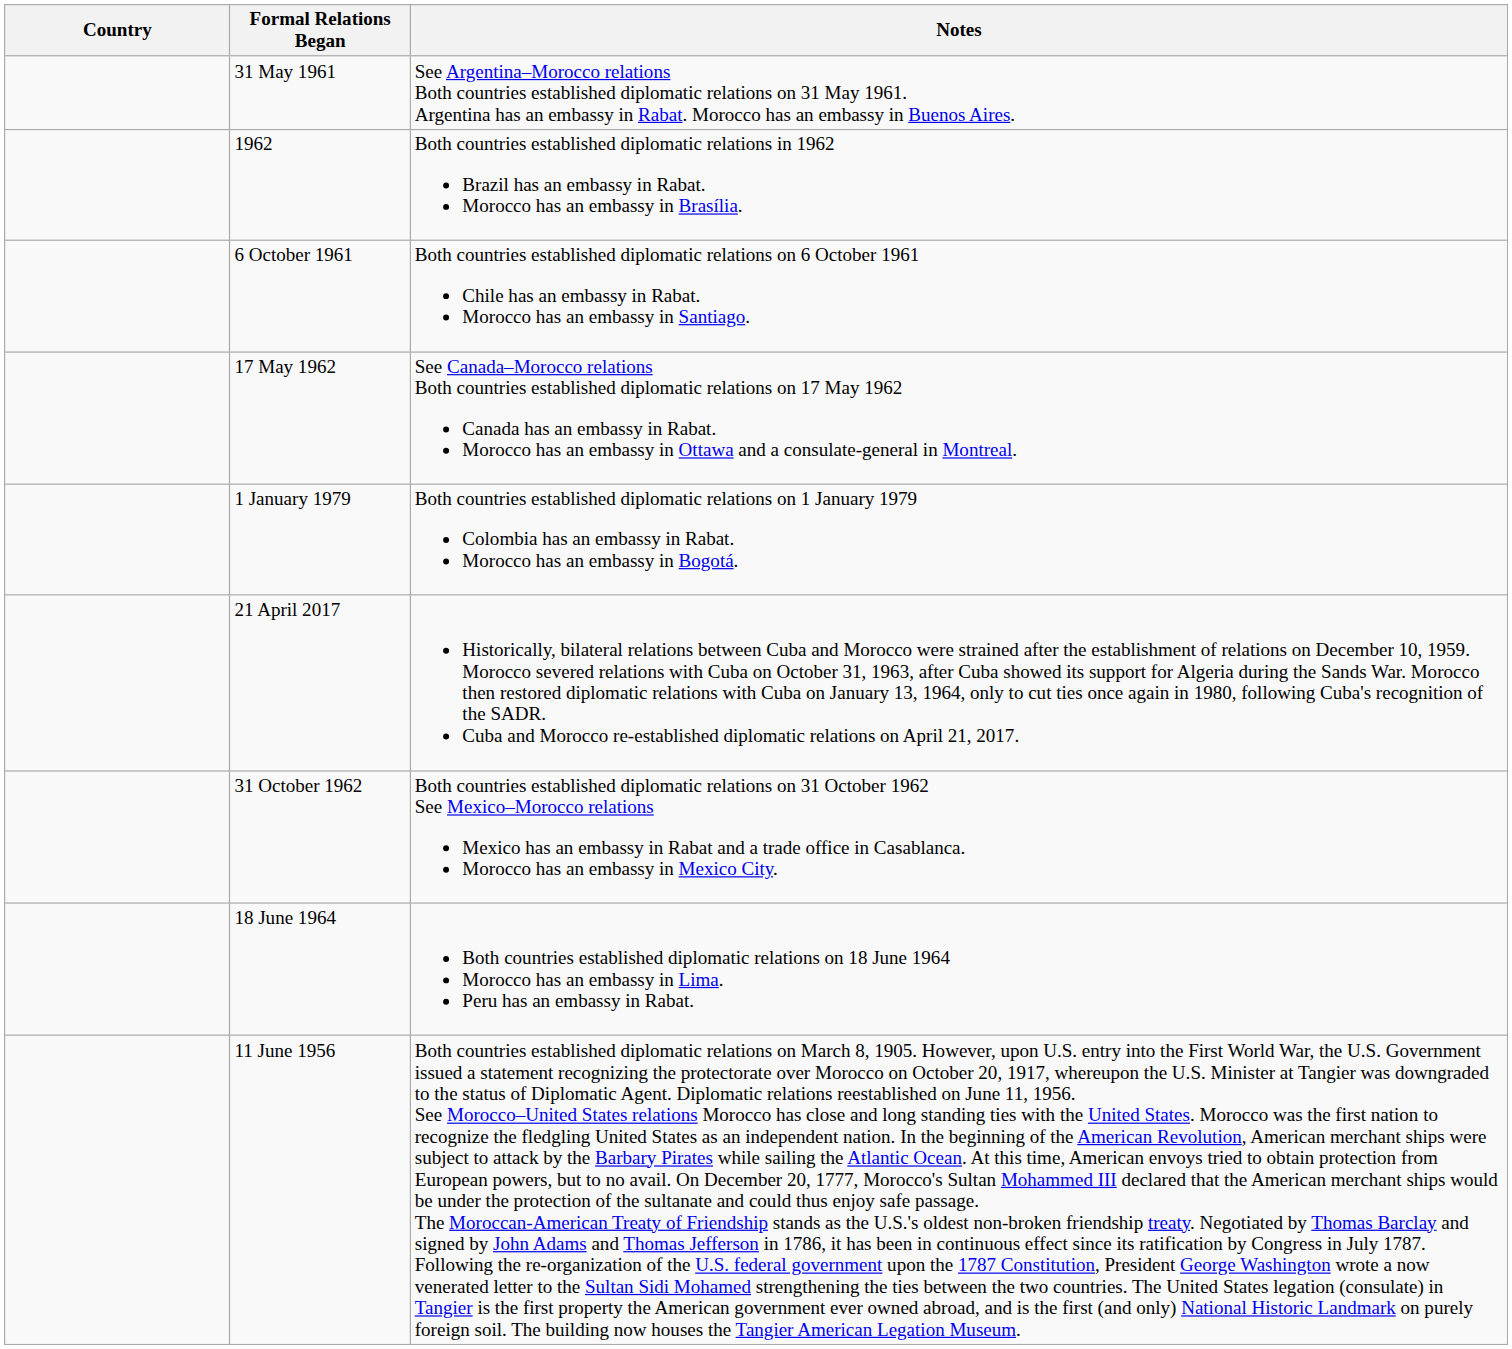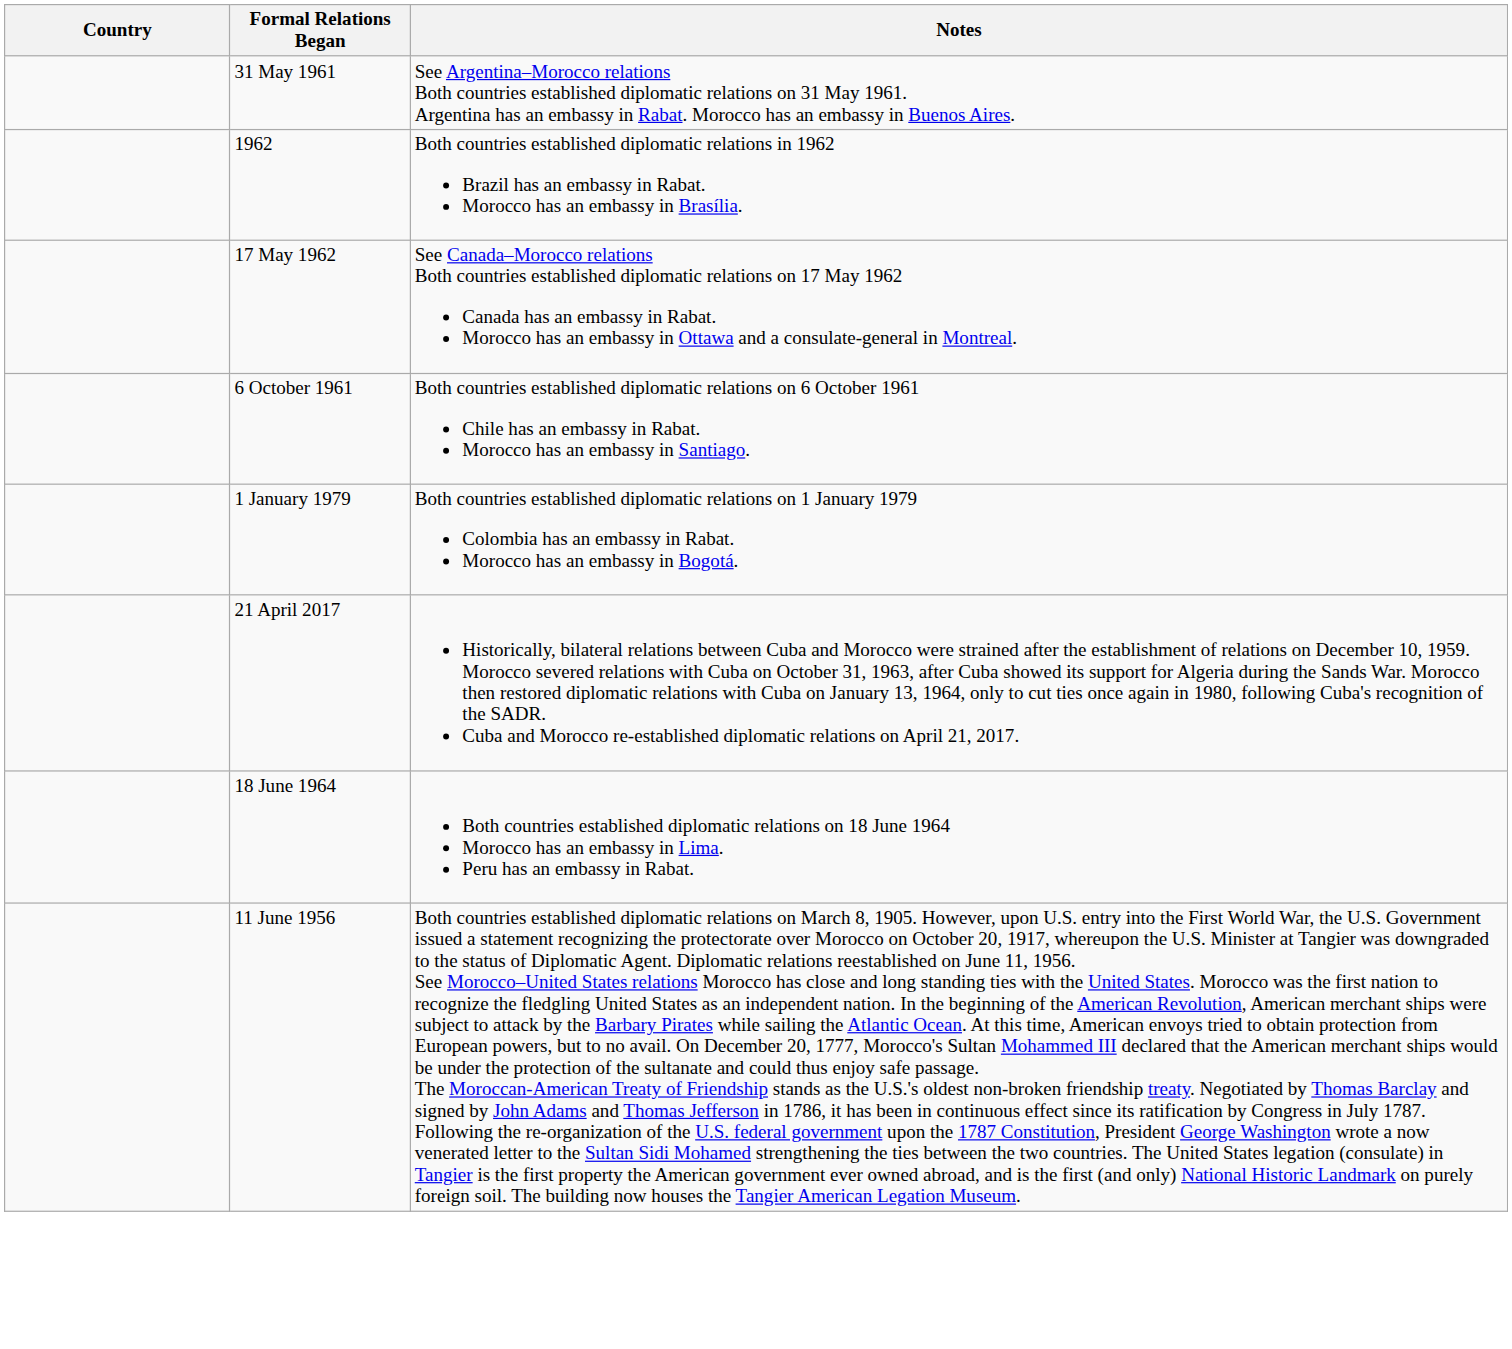rows swapped: (285, 366) <-> (294, 255)
- row: (298, 785)
